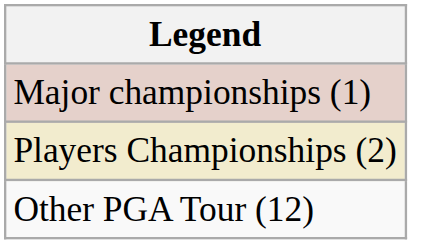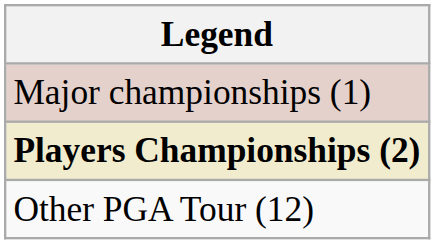(205, 150) normal -> (217, 150) bold
